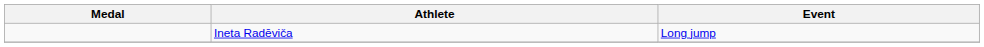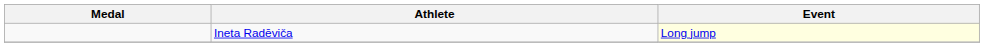(688, 33) no background -> (688, 33) lightyellow background
